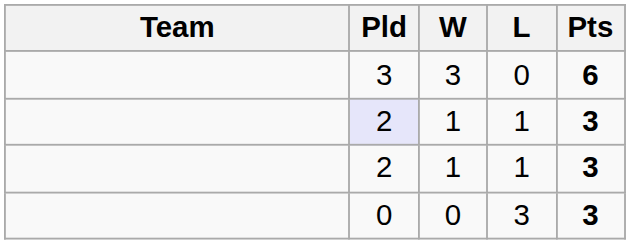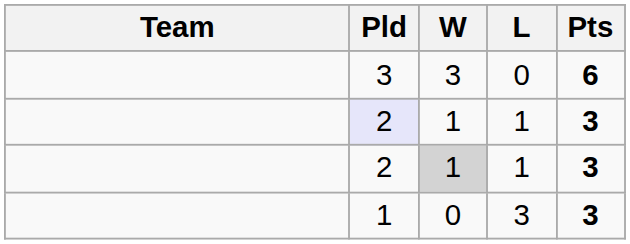(453, 167) no background -> (453, 167) lightgrey background
(384, 214) 0 -> (384, 214) 1
